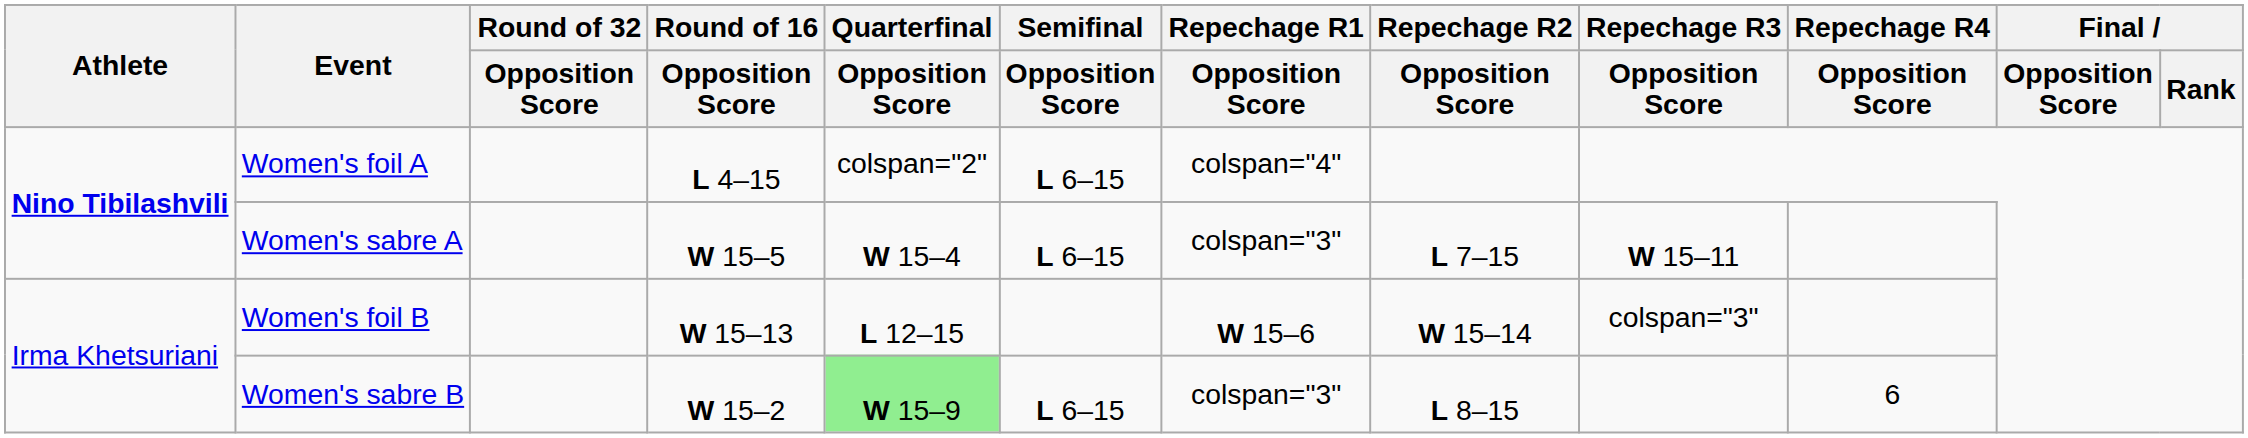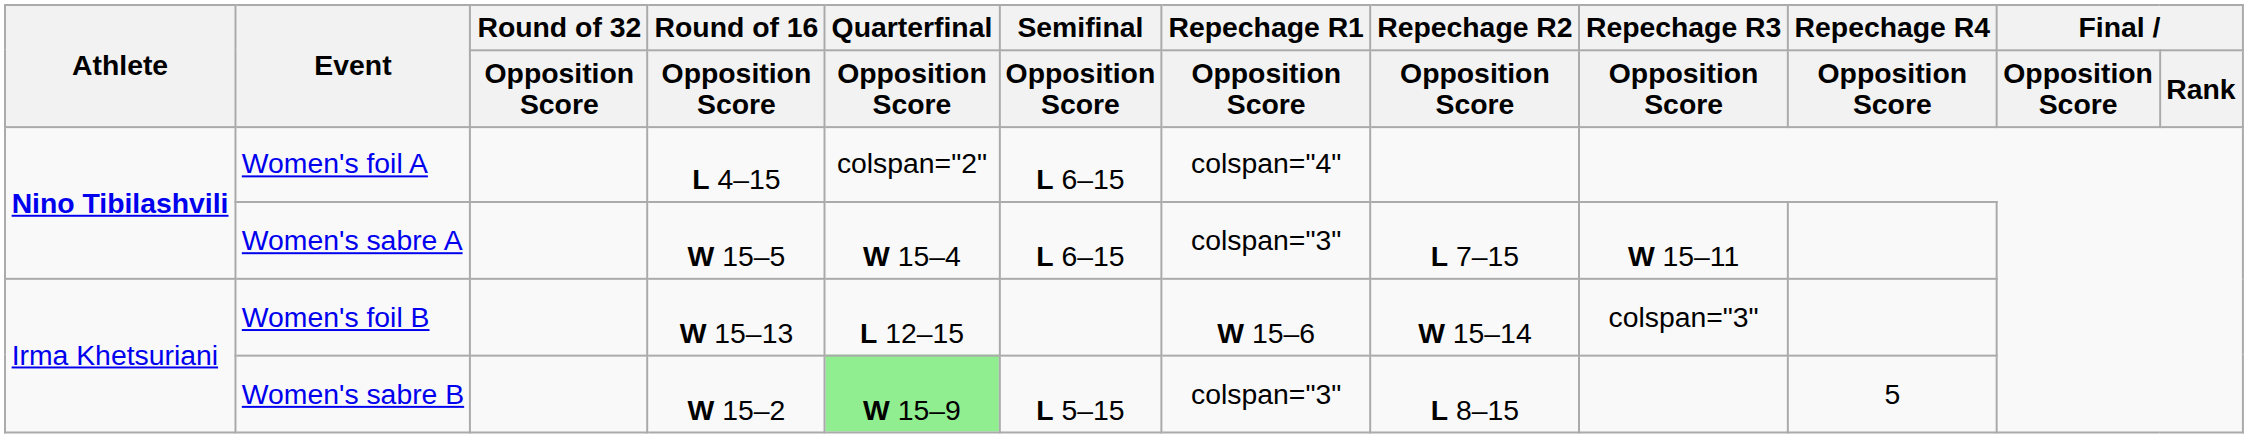(1080, 409) L 6–15 -> (1080, 409) L 5–15
(1892, 394) 6 -> (1892, 394) 5
